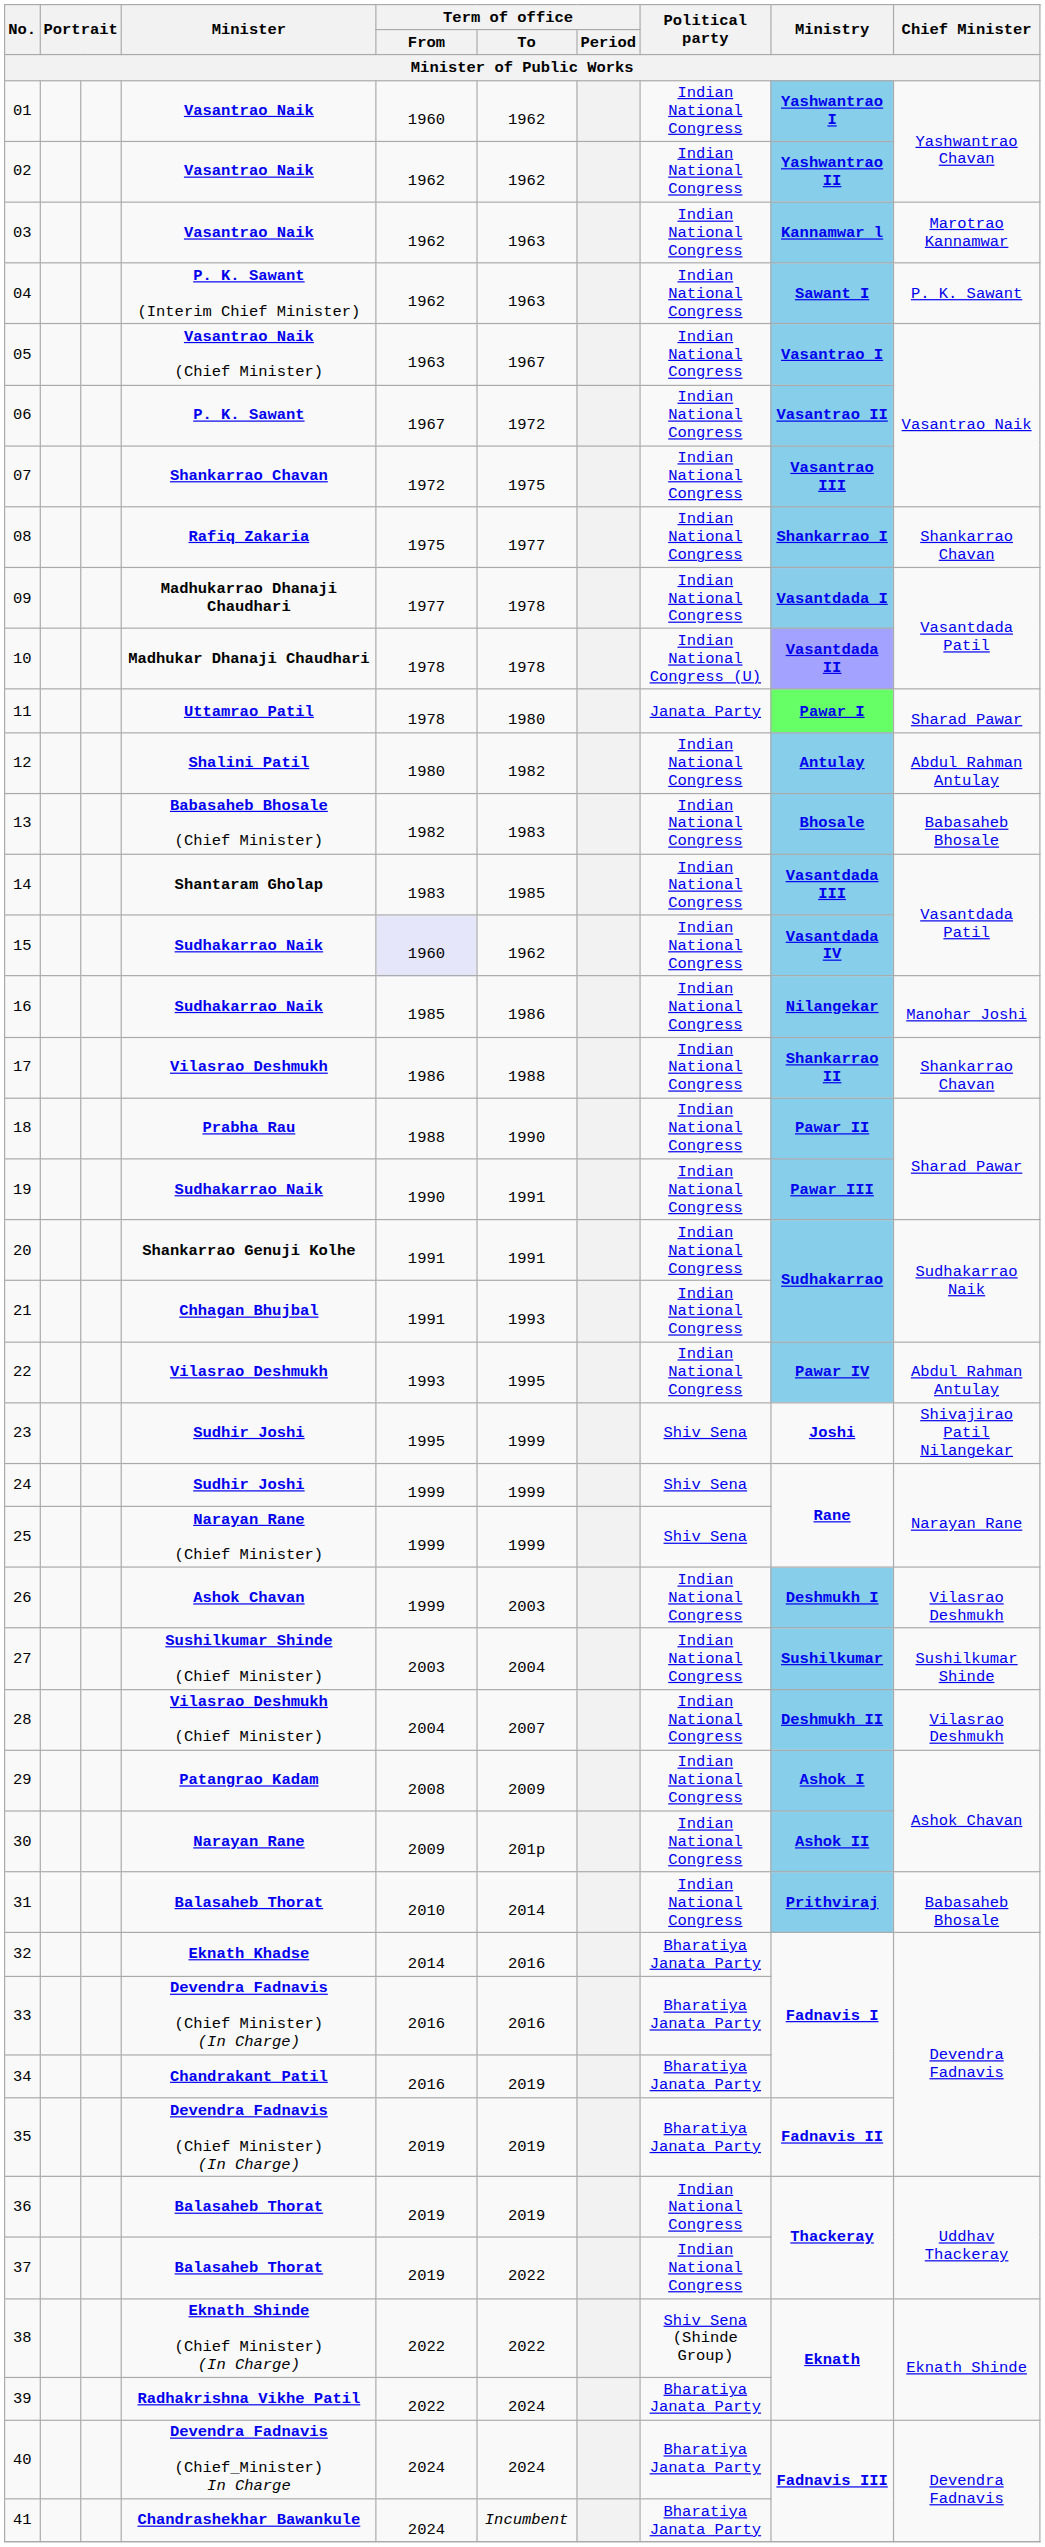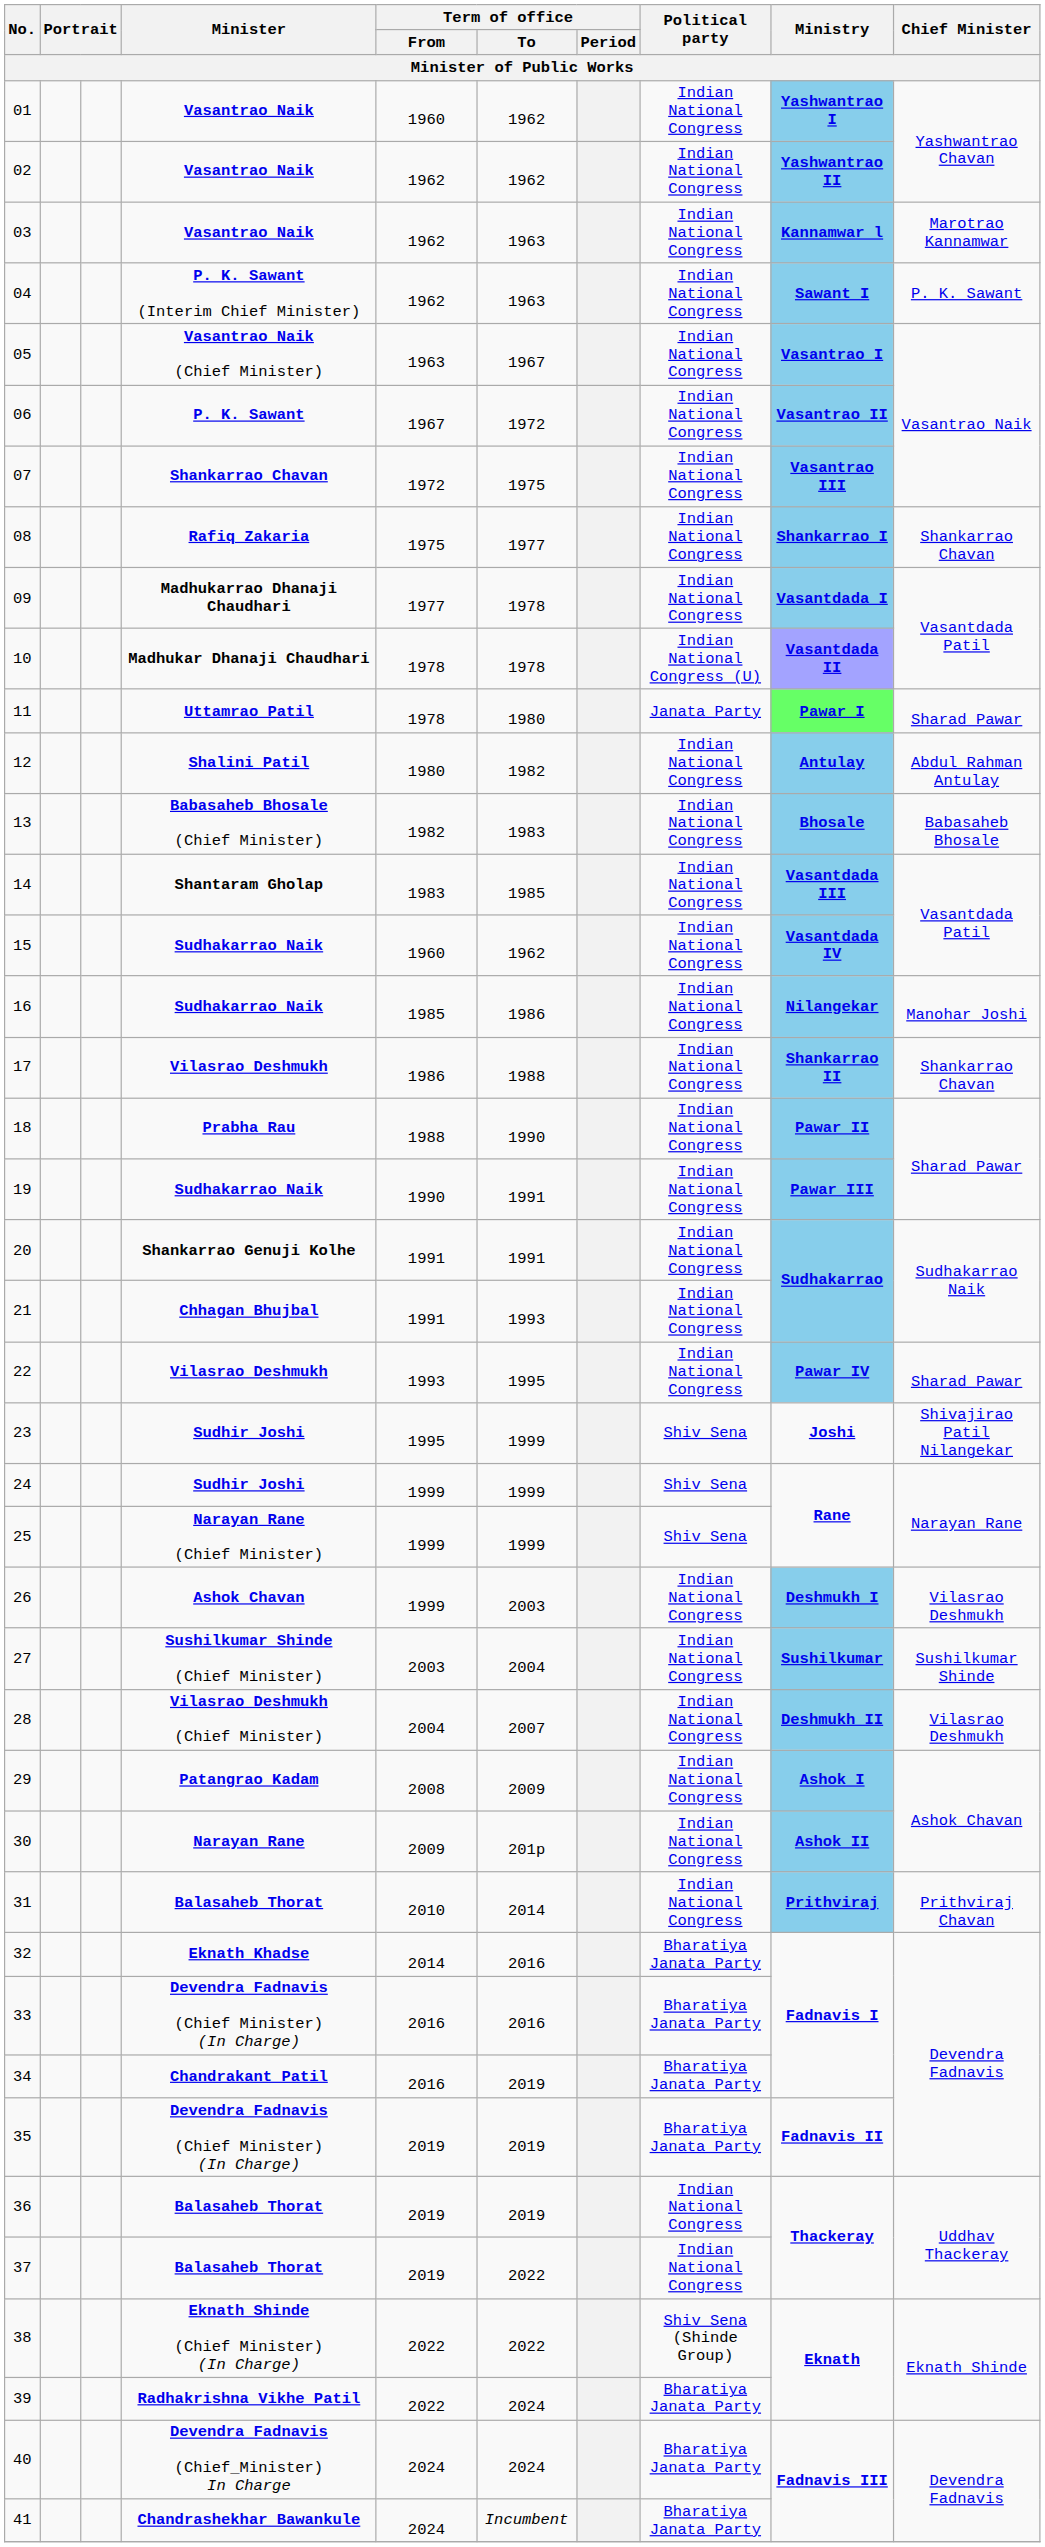(426, 955) lavender background -> (426, 955) no background
(967, 1381) Abdul Rahman Antulay -> (967, 1381) Sharad Pawar
(967, 1911) Babasaheb Bhosale -> (967, 1911) Prithviraj Chavan
